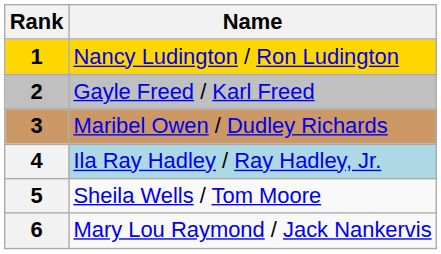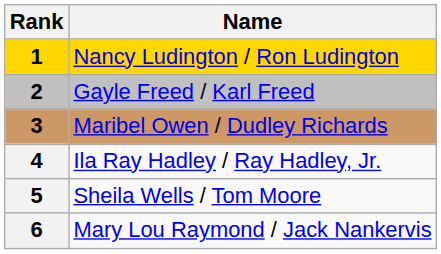(227, 160) lightblue background -> (227, 160) no background
